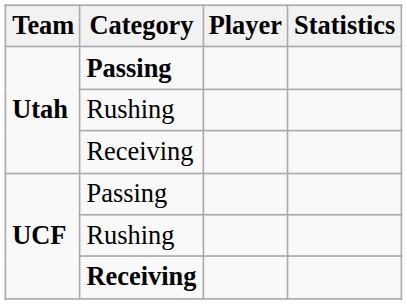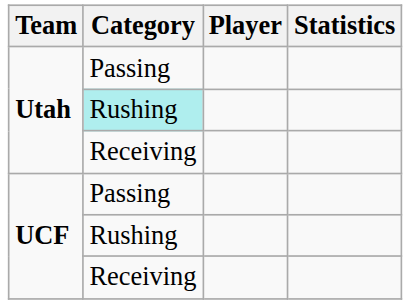(129, 67) bold -> (130, 67) normal
(130, 109) no background -> (133, 109) paleturquoise background
(141, 277) bold -> (143, 277) normal
